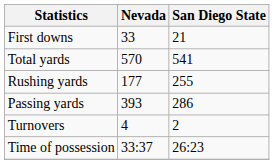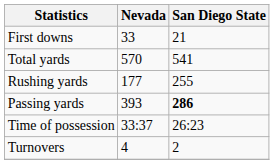(183, 103) normal -> (183, 103) bold
rows swapped: (36, 125) <-> (61, 147)
